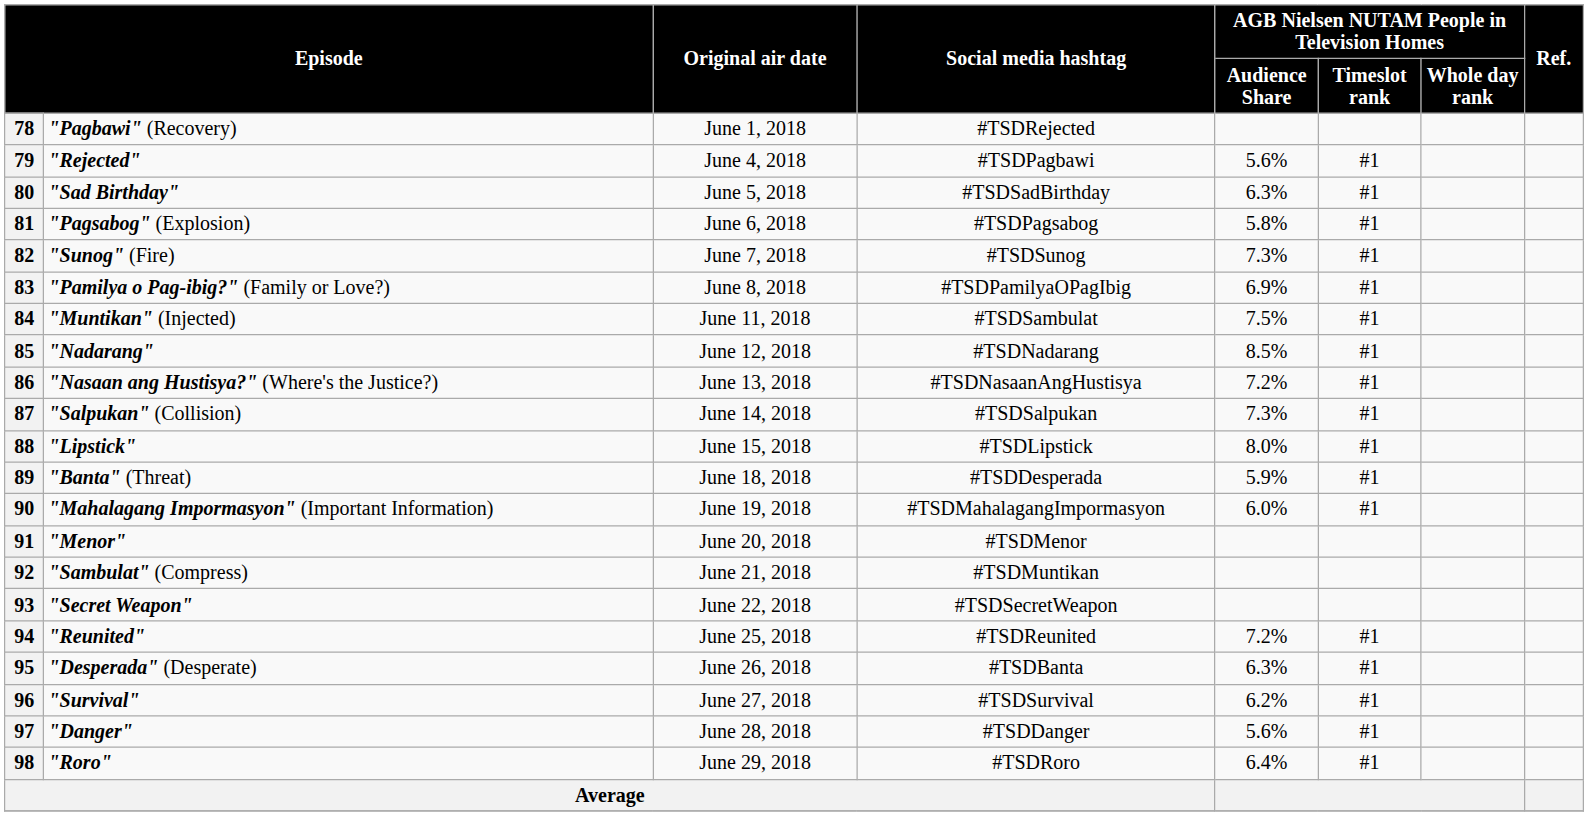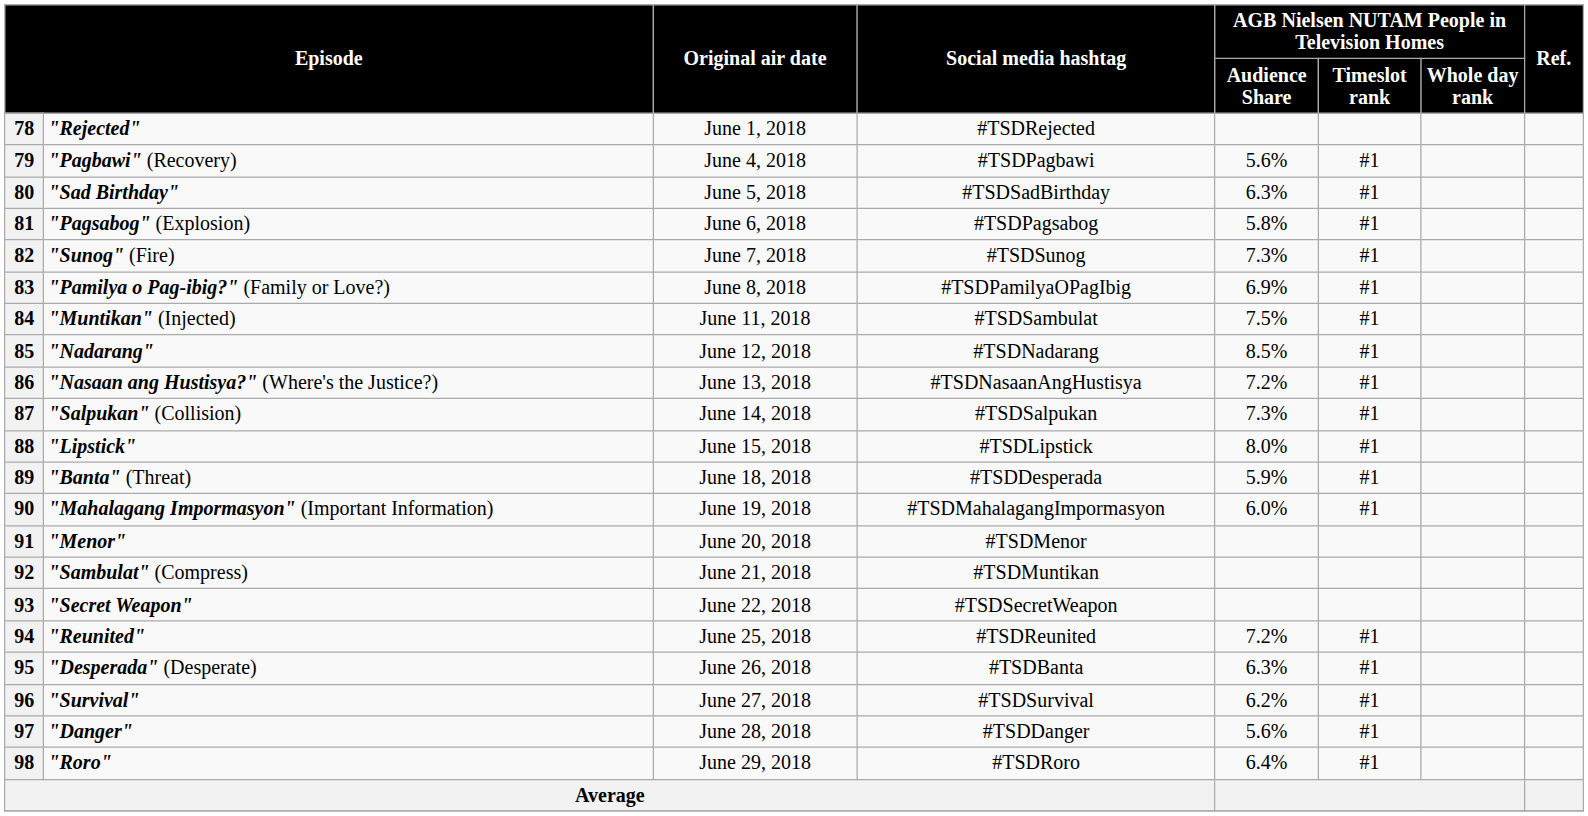(143, 128) "Pagbawi" (Recovery) -> (94, 128) "Rejected"
(94, 160) "Rejected" -> (143, 160) "Pagbawi" (Recovery)
